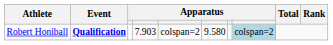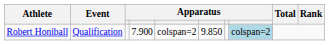(99, 32) bold -> (98, 32) normal
(145, 32) 7.903 -> (142, 32) 7.900
(215, 32) 9.580 -> (212, 32) 9.850
